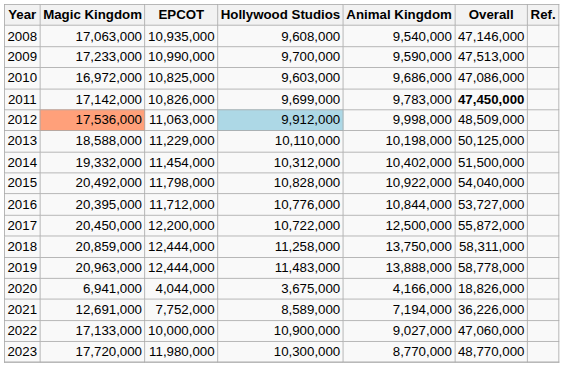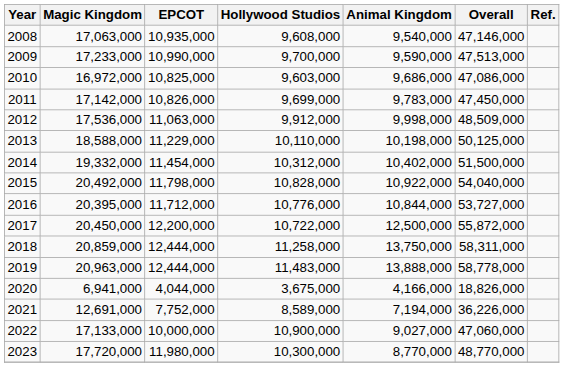(491, 99) bold -> (491, 99) normal
(109, 120) lightsalmon background -> (109, 120) no background
(311, 120) lightblue background -> (311, 120) no background
